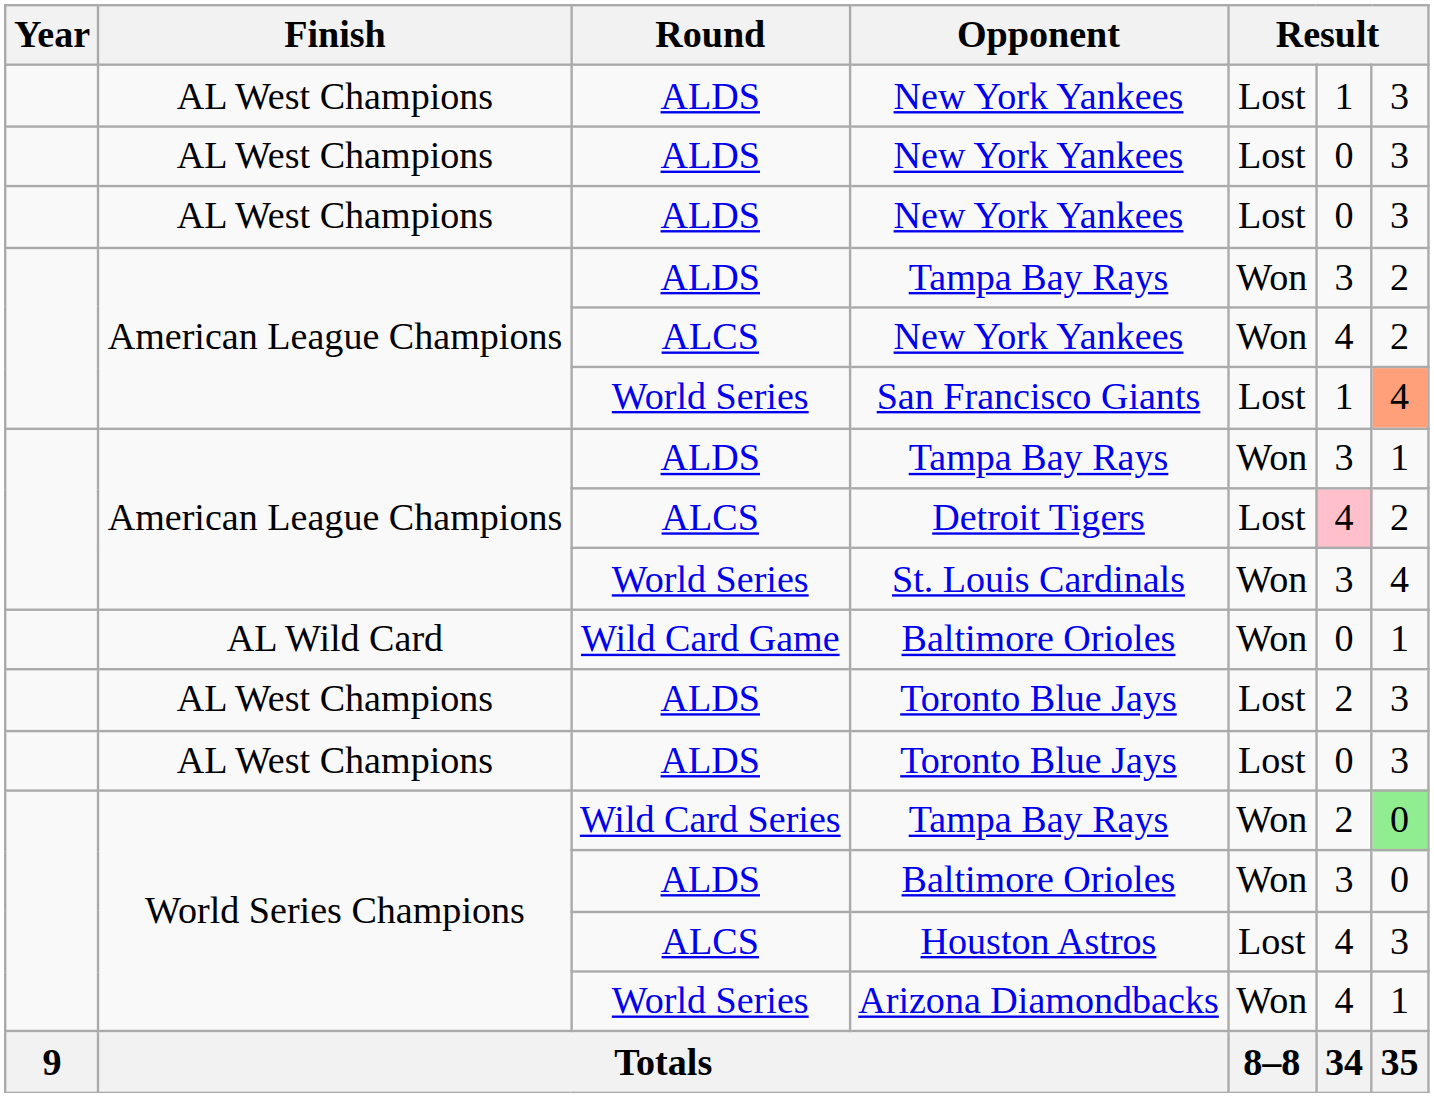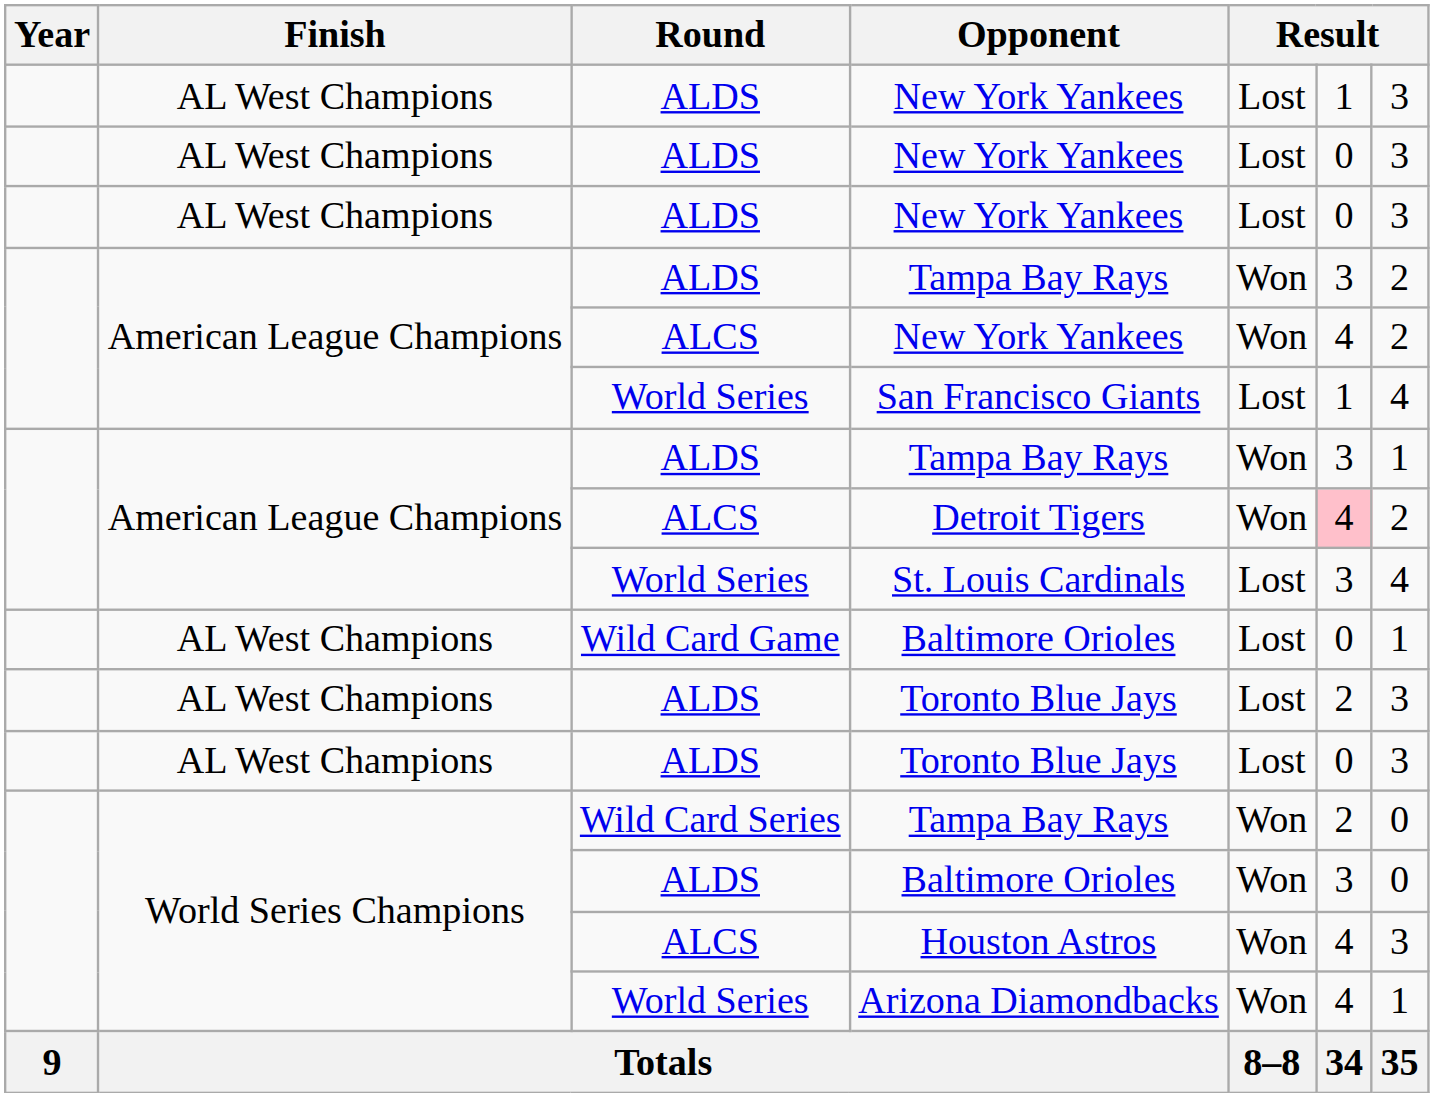(1400, 397) lightsalmon background -> (1400, 397) no background
(1272, 517) Lost -> (1272, 517) Won
(1272, 578) Won -> (1272, 578) Lost
(335, 638) AL Wild Card -> (335, 638) AL West Champions
(1272, 638) Won -> (1272, 638) Lost
(1400, 819) lightgreen background -> (1400, 819) no background
(1272, 940) Lost -> (1272, 940) Won
